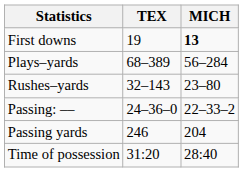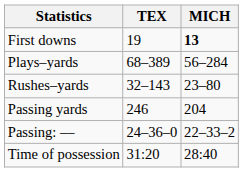rows swapped: (48, 132) <-> (41, 108)
